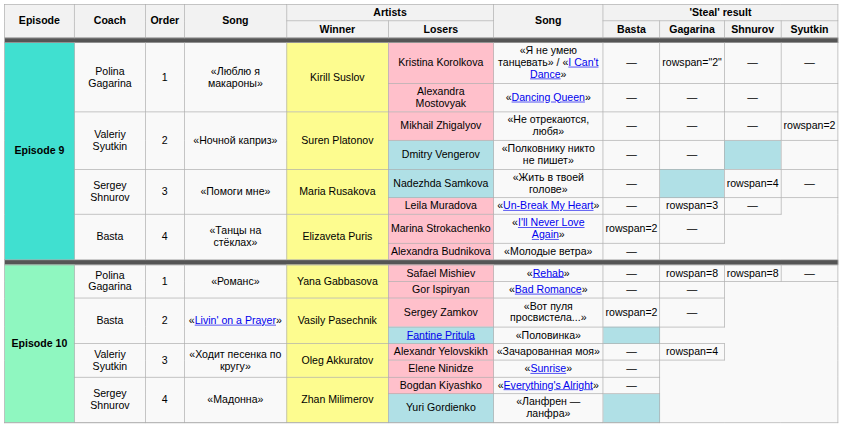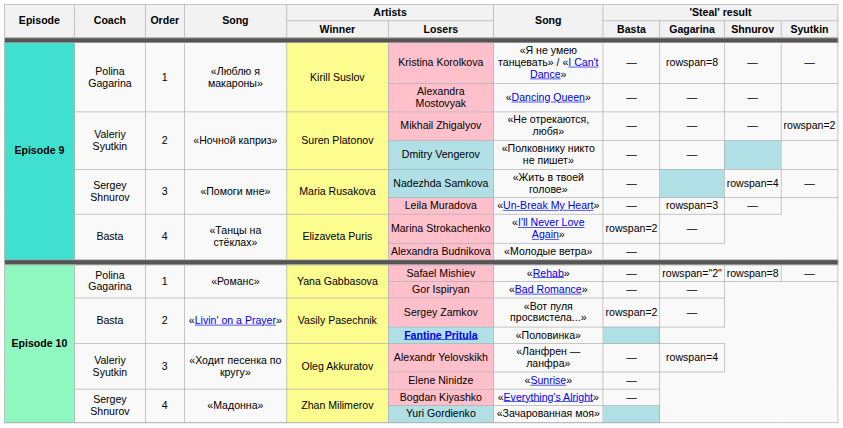(692, 63) rowspan="2" -> (692, 63) rowspan=8
(692, 273) rowspan=8 -> (692, 273) rowspan="2"
(441, 335) normal -> (441, 335) bold
(548, 352) «Зачарованная моя» -> (548, 358) «Ланфрен — ланфра»
(548, 408) «Ланфрен — ланфра» -> (548, 414) «Зачарованная моя»
